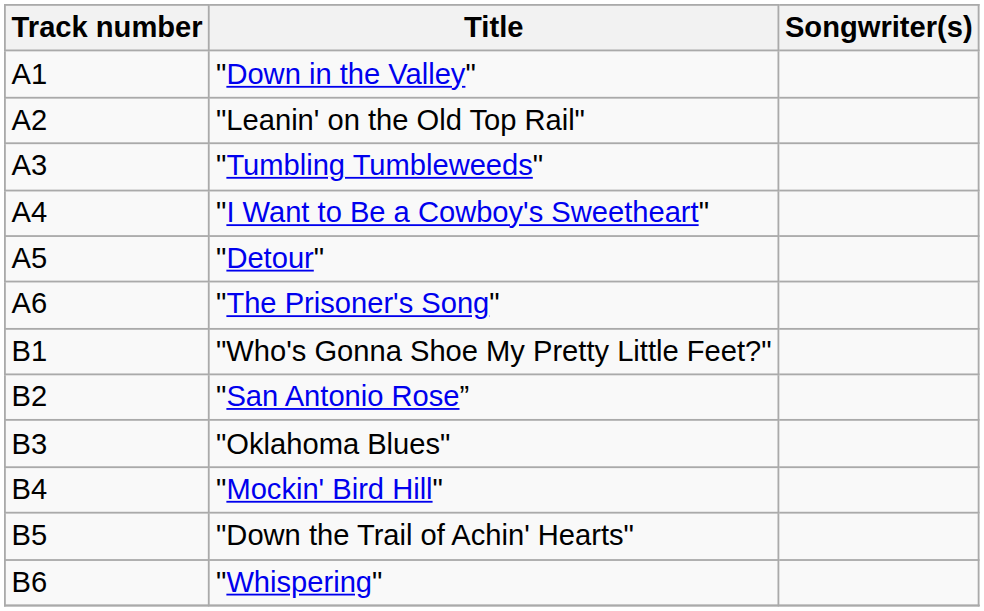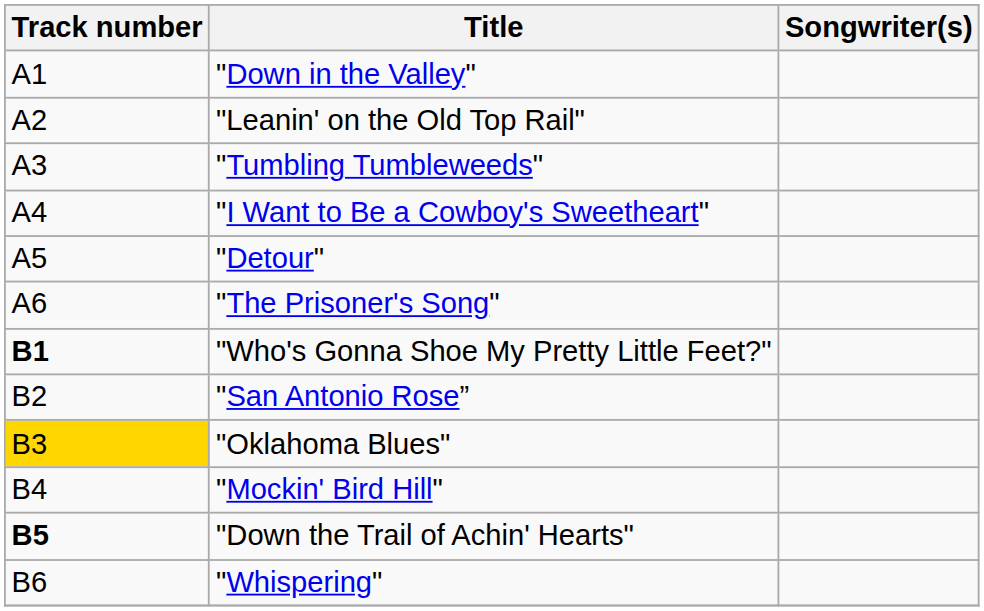(29, 350) normal -> (30, 350) bold
(29, 443) no background -> (29, 443) gold background
(29, 535) normal -> (30, 535) bold
